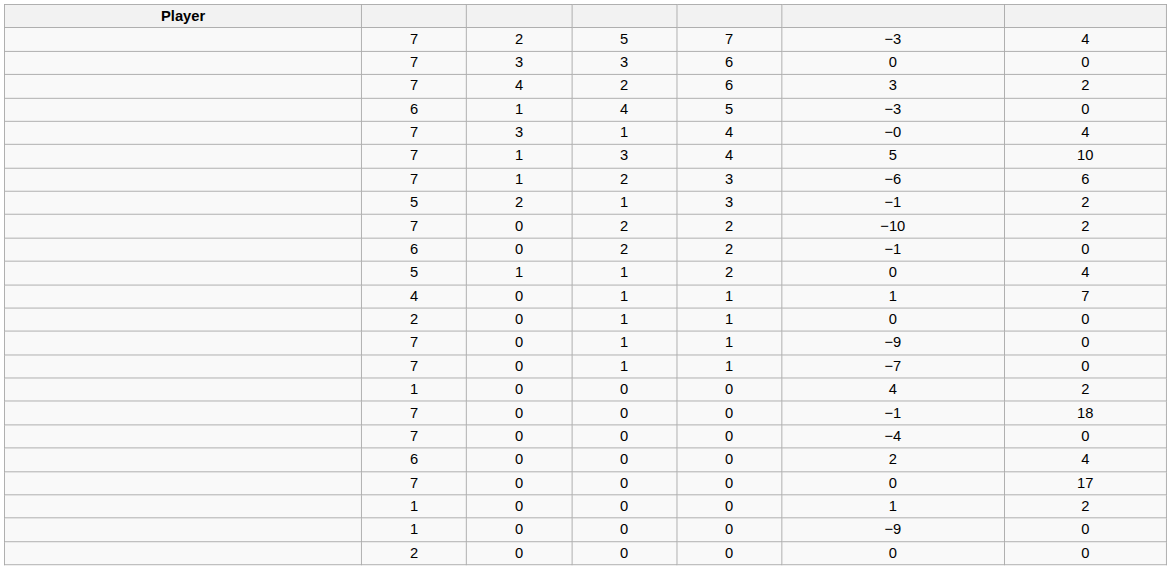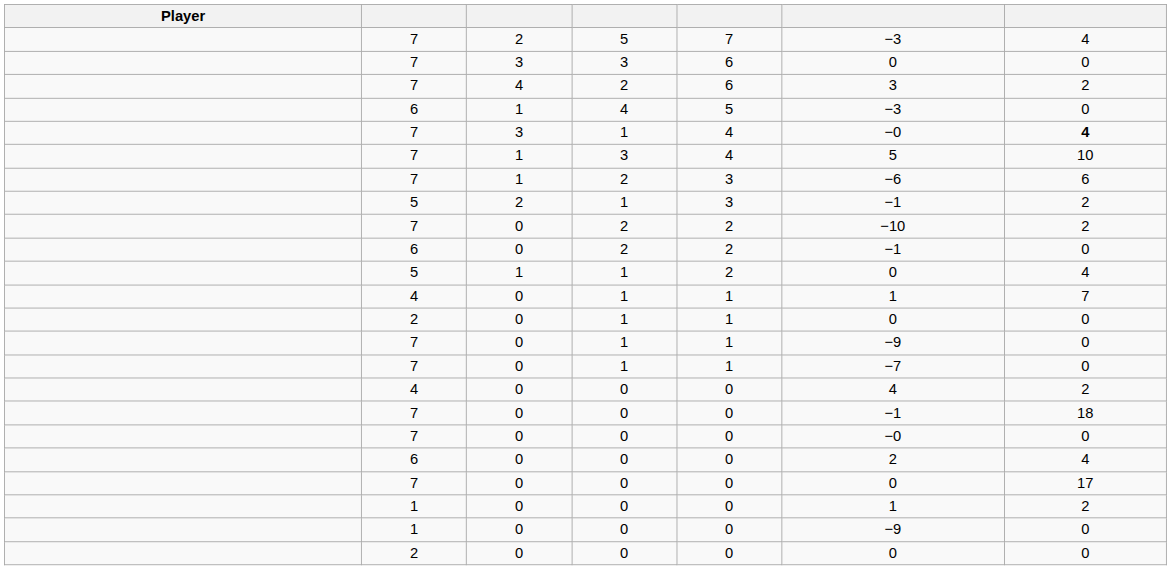(1085, 132) normal -> (1085, 132) bold
(414, 389) 1 -> (414, 389) 4
(893, 436) −4 -> (893, 436) −0
